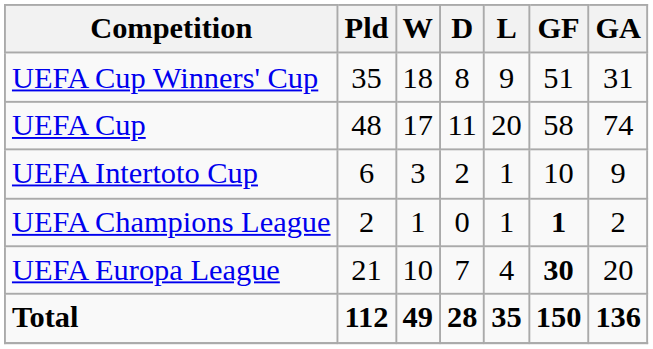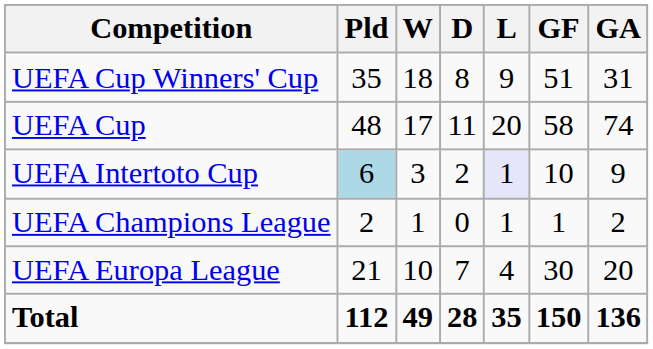(367, 173) no background -> (367, 173) lightblue background
(507, 173) no background -> (507, 173) lavender background
(559, 221) bold -> (559, 221) normal
(559, 269) bold -> (559, 269) normal
